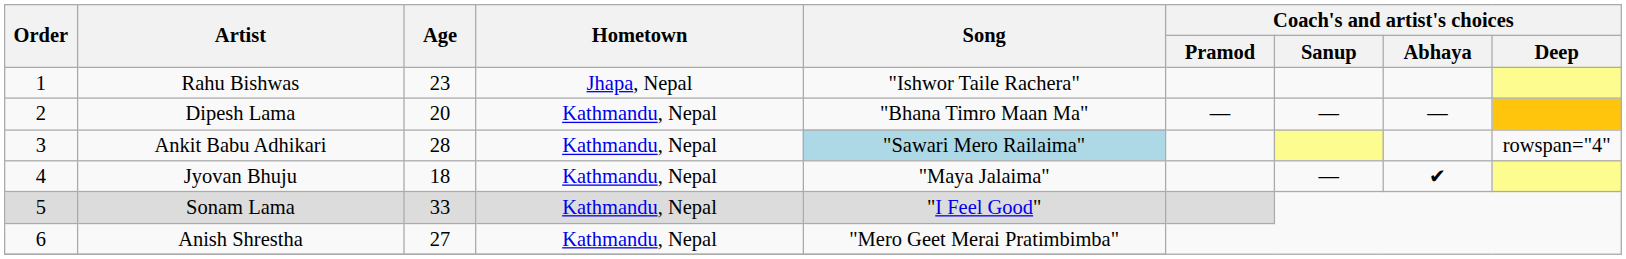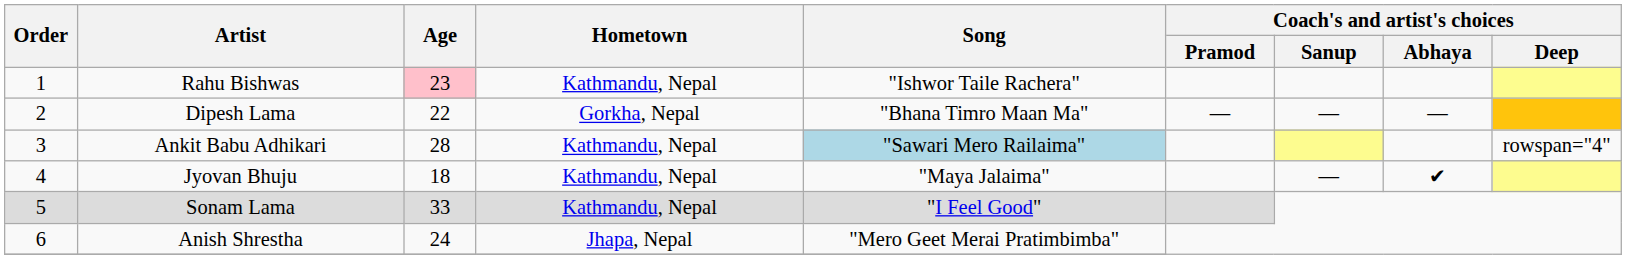(440, 83) no background -> (440, 83) pink background
(639, 83) Jhapa, Nepal -> (639, 83) Kathmandu, Nepal
(440, 114) 20 -> (440, 114) 22
(639, 114) Kathmandu, Nepal -> (639, 114) Gorkha, Nepal
(440, 239) 27 -> (440, 239) 24
(639, 239) Kathmandu, Nepal -> (639, 239) Jhapa, Nepal
